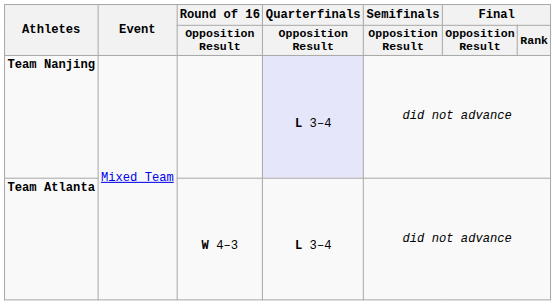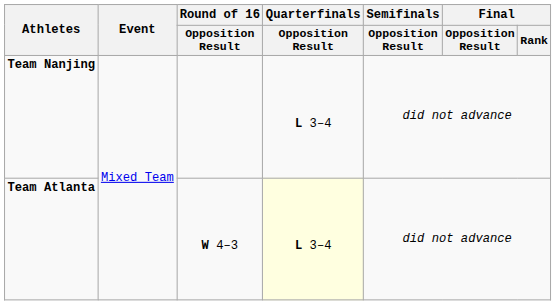(313, 124) lavender background -> (313, 124) no background
(313, 246) no background -> (313, 246) lightyellow background
